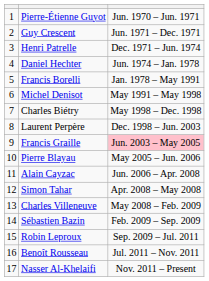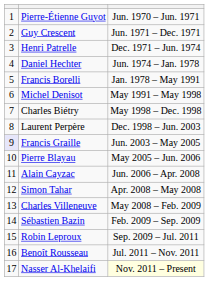(12, 142) no background -> (12, 142) lavender background
(156, 142) pink background -> (156, 142) no background
(156, 268) no background -> (156, 268) lightyellow background
